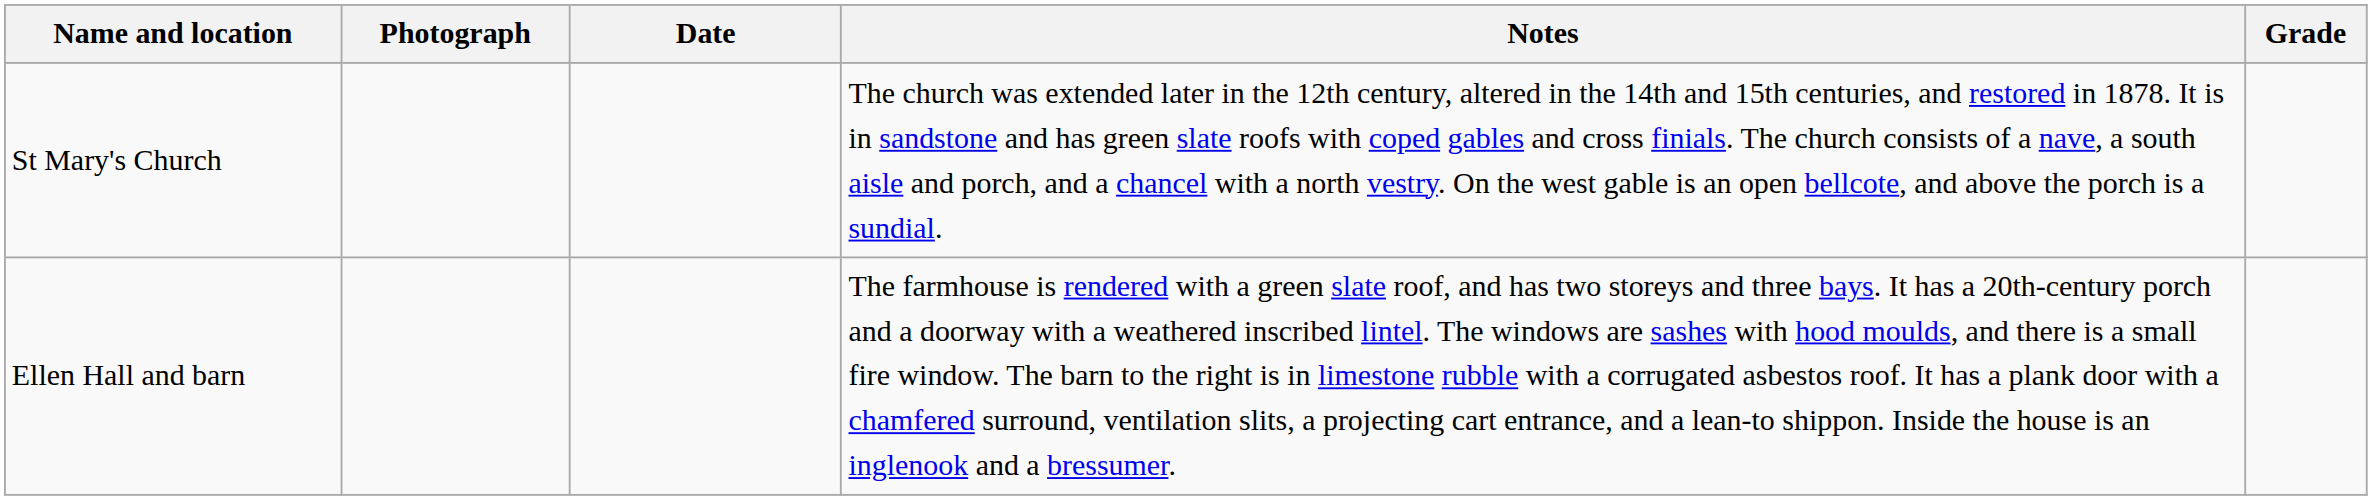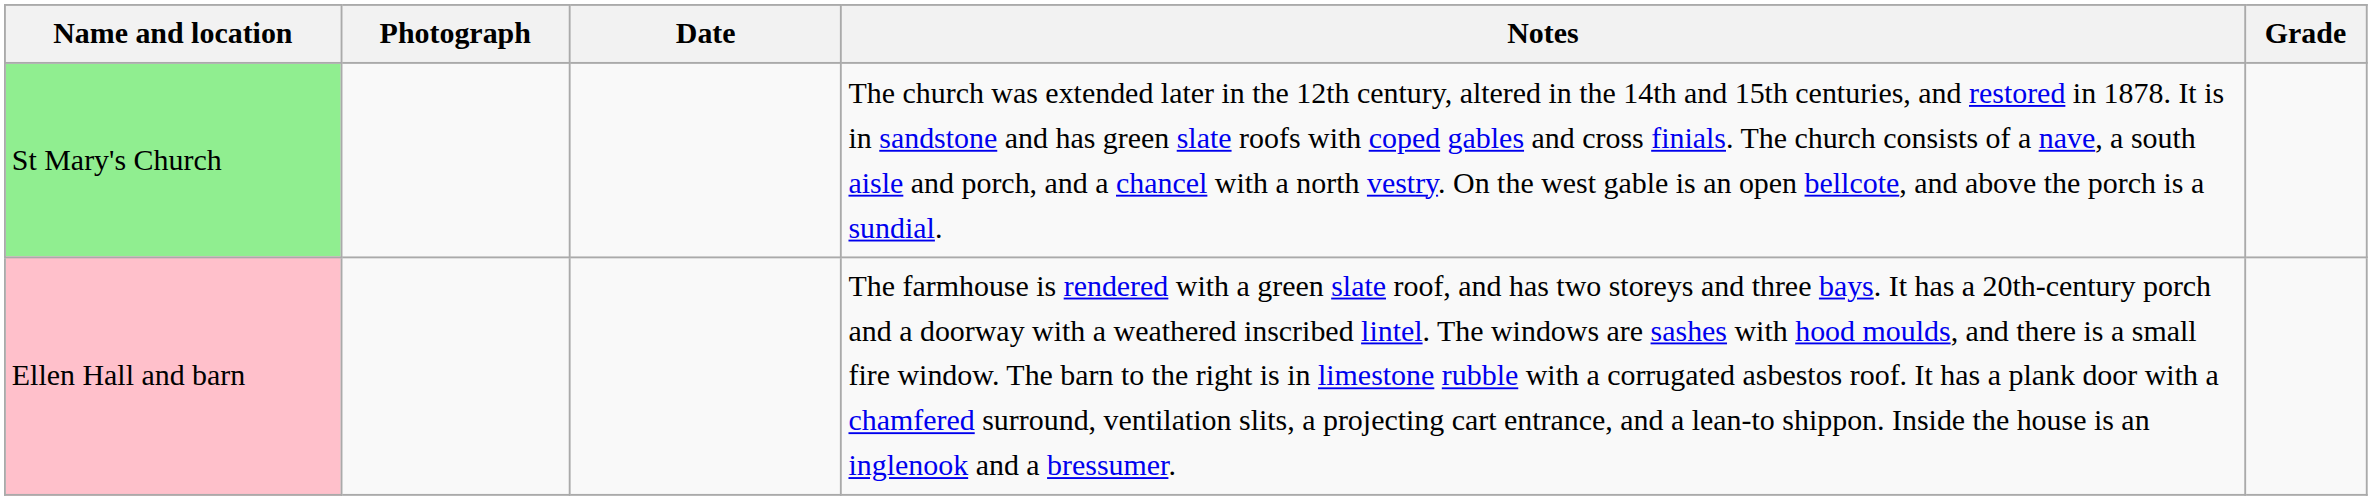(117, 159) no background -> (117, 159) lightgreen background
(129, 375) no background -> (129, 375) pink background
